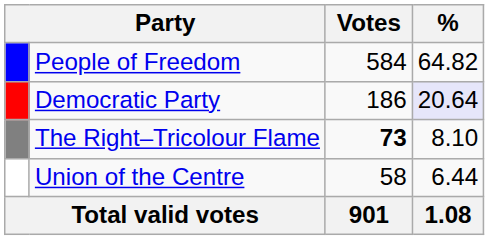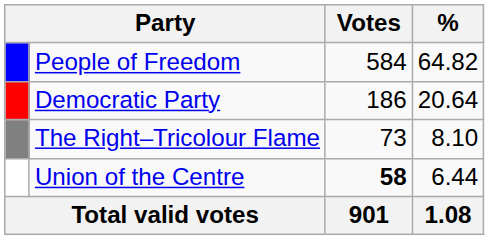(448, 100) lavender background -> (448, 100) no background
(393, 138) bold -> (393, 138) normal
(393, 176) normal -> (393, 176) bold
